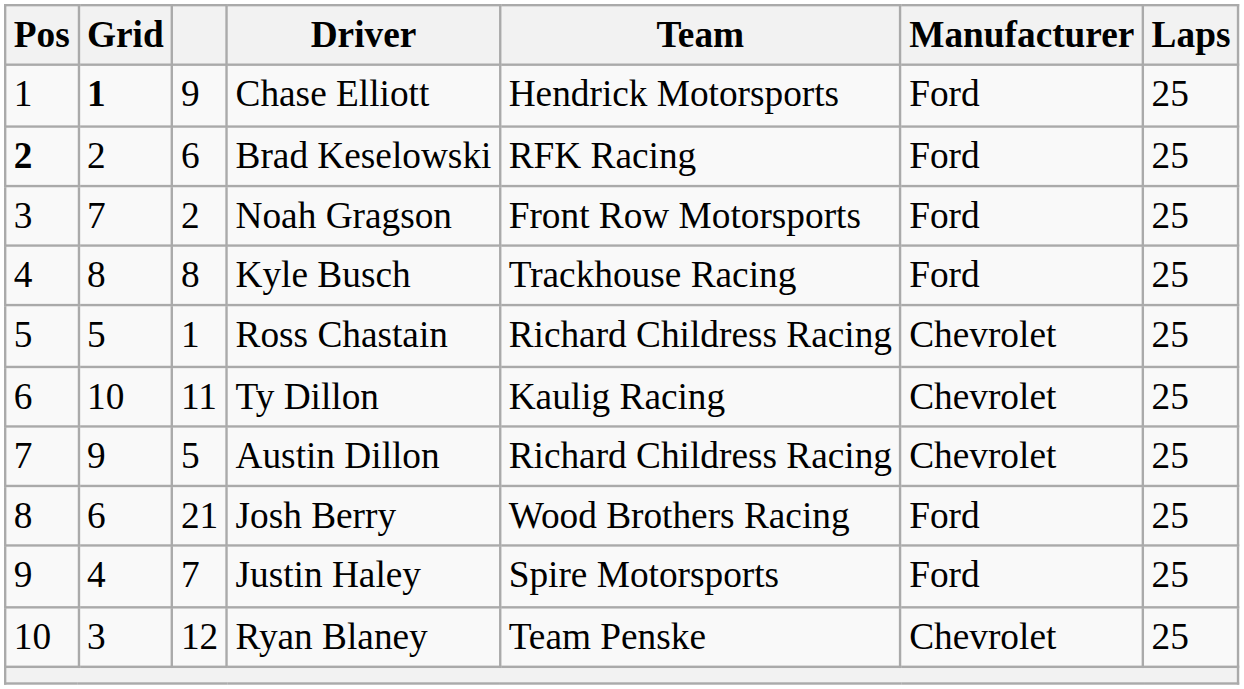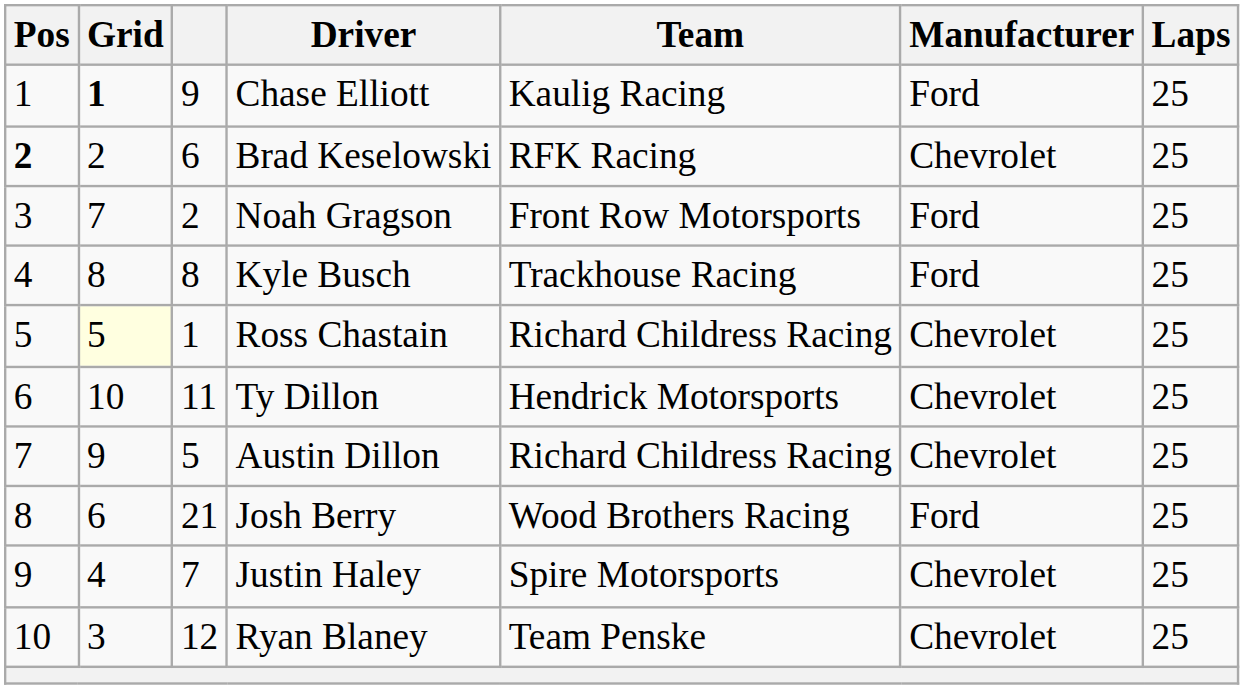(674, 94) Hendrick Motorsports -> (617, 94) Kaulig Racing
(944, 154) Ford -> (983, 154) Chevrolet
(96, 334) no background -> (96, 334) lightyellow background
(617, 394) Kaulig Racing -> (674, 394) Hendrick Motorsports
(944, 575) Ford -> (983, 575) Chevrolet
